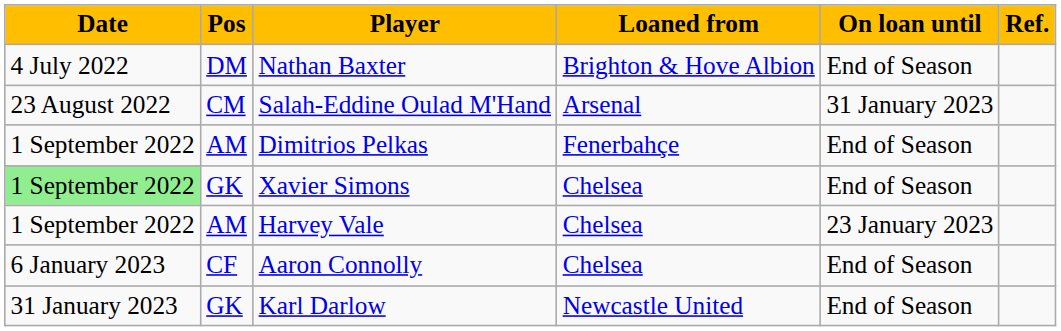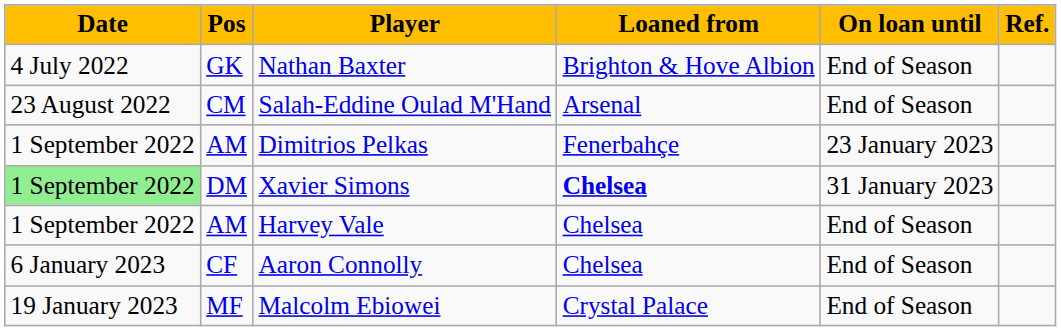(227, 64) DM -> (224, 64) GK
(910, 104) 31 January 2023 -> (899, 104) End of Season
(899, 144) End of Season -> (910, 144) 23 January 2023
(224, 184) GK -> (227, 184) DM
(603, 184) normal -> (605, 184) bold
(899, 184) End of Season -> (910, 184) 31 January 2023
(910, 225) 23 January 2023 -> (899, 225) End of Season
+ row: (350, 305)
- row: (322, 305)
